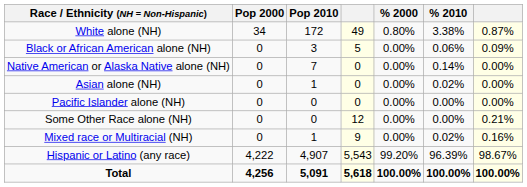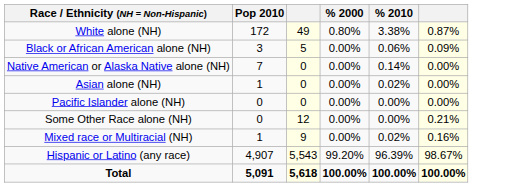- column: (260, 13)
